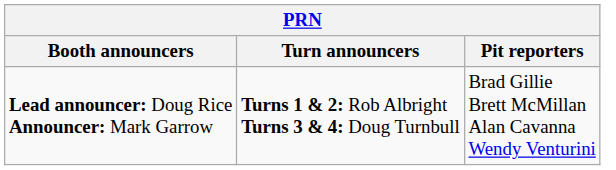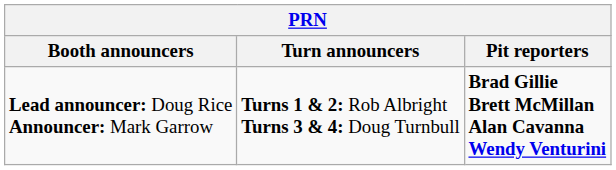(532, 115) normal -> (537, 115) bold
